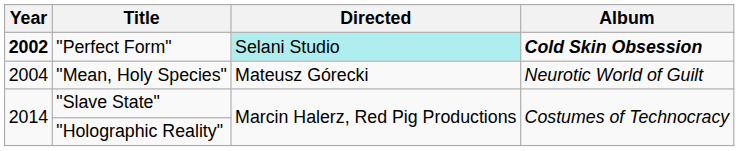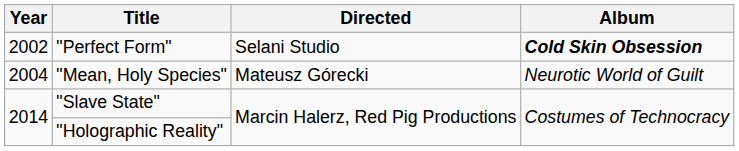(28, 46) bold -> (28, 46) normal
(287, 46) paleturquoise background -> (287, 46) no background
